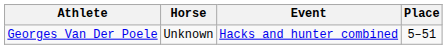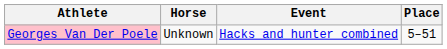(83, 34) no background -> (83, 34) pink background
